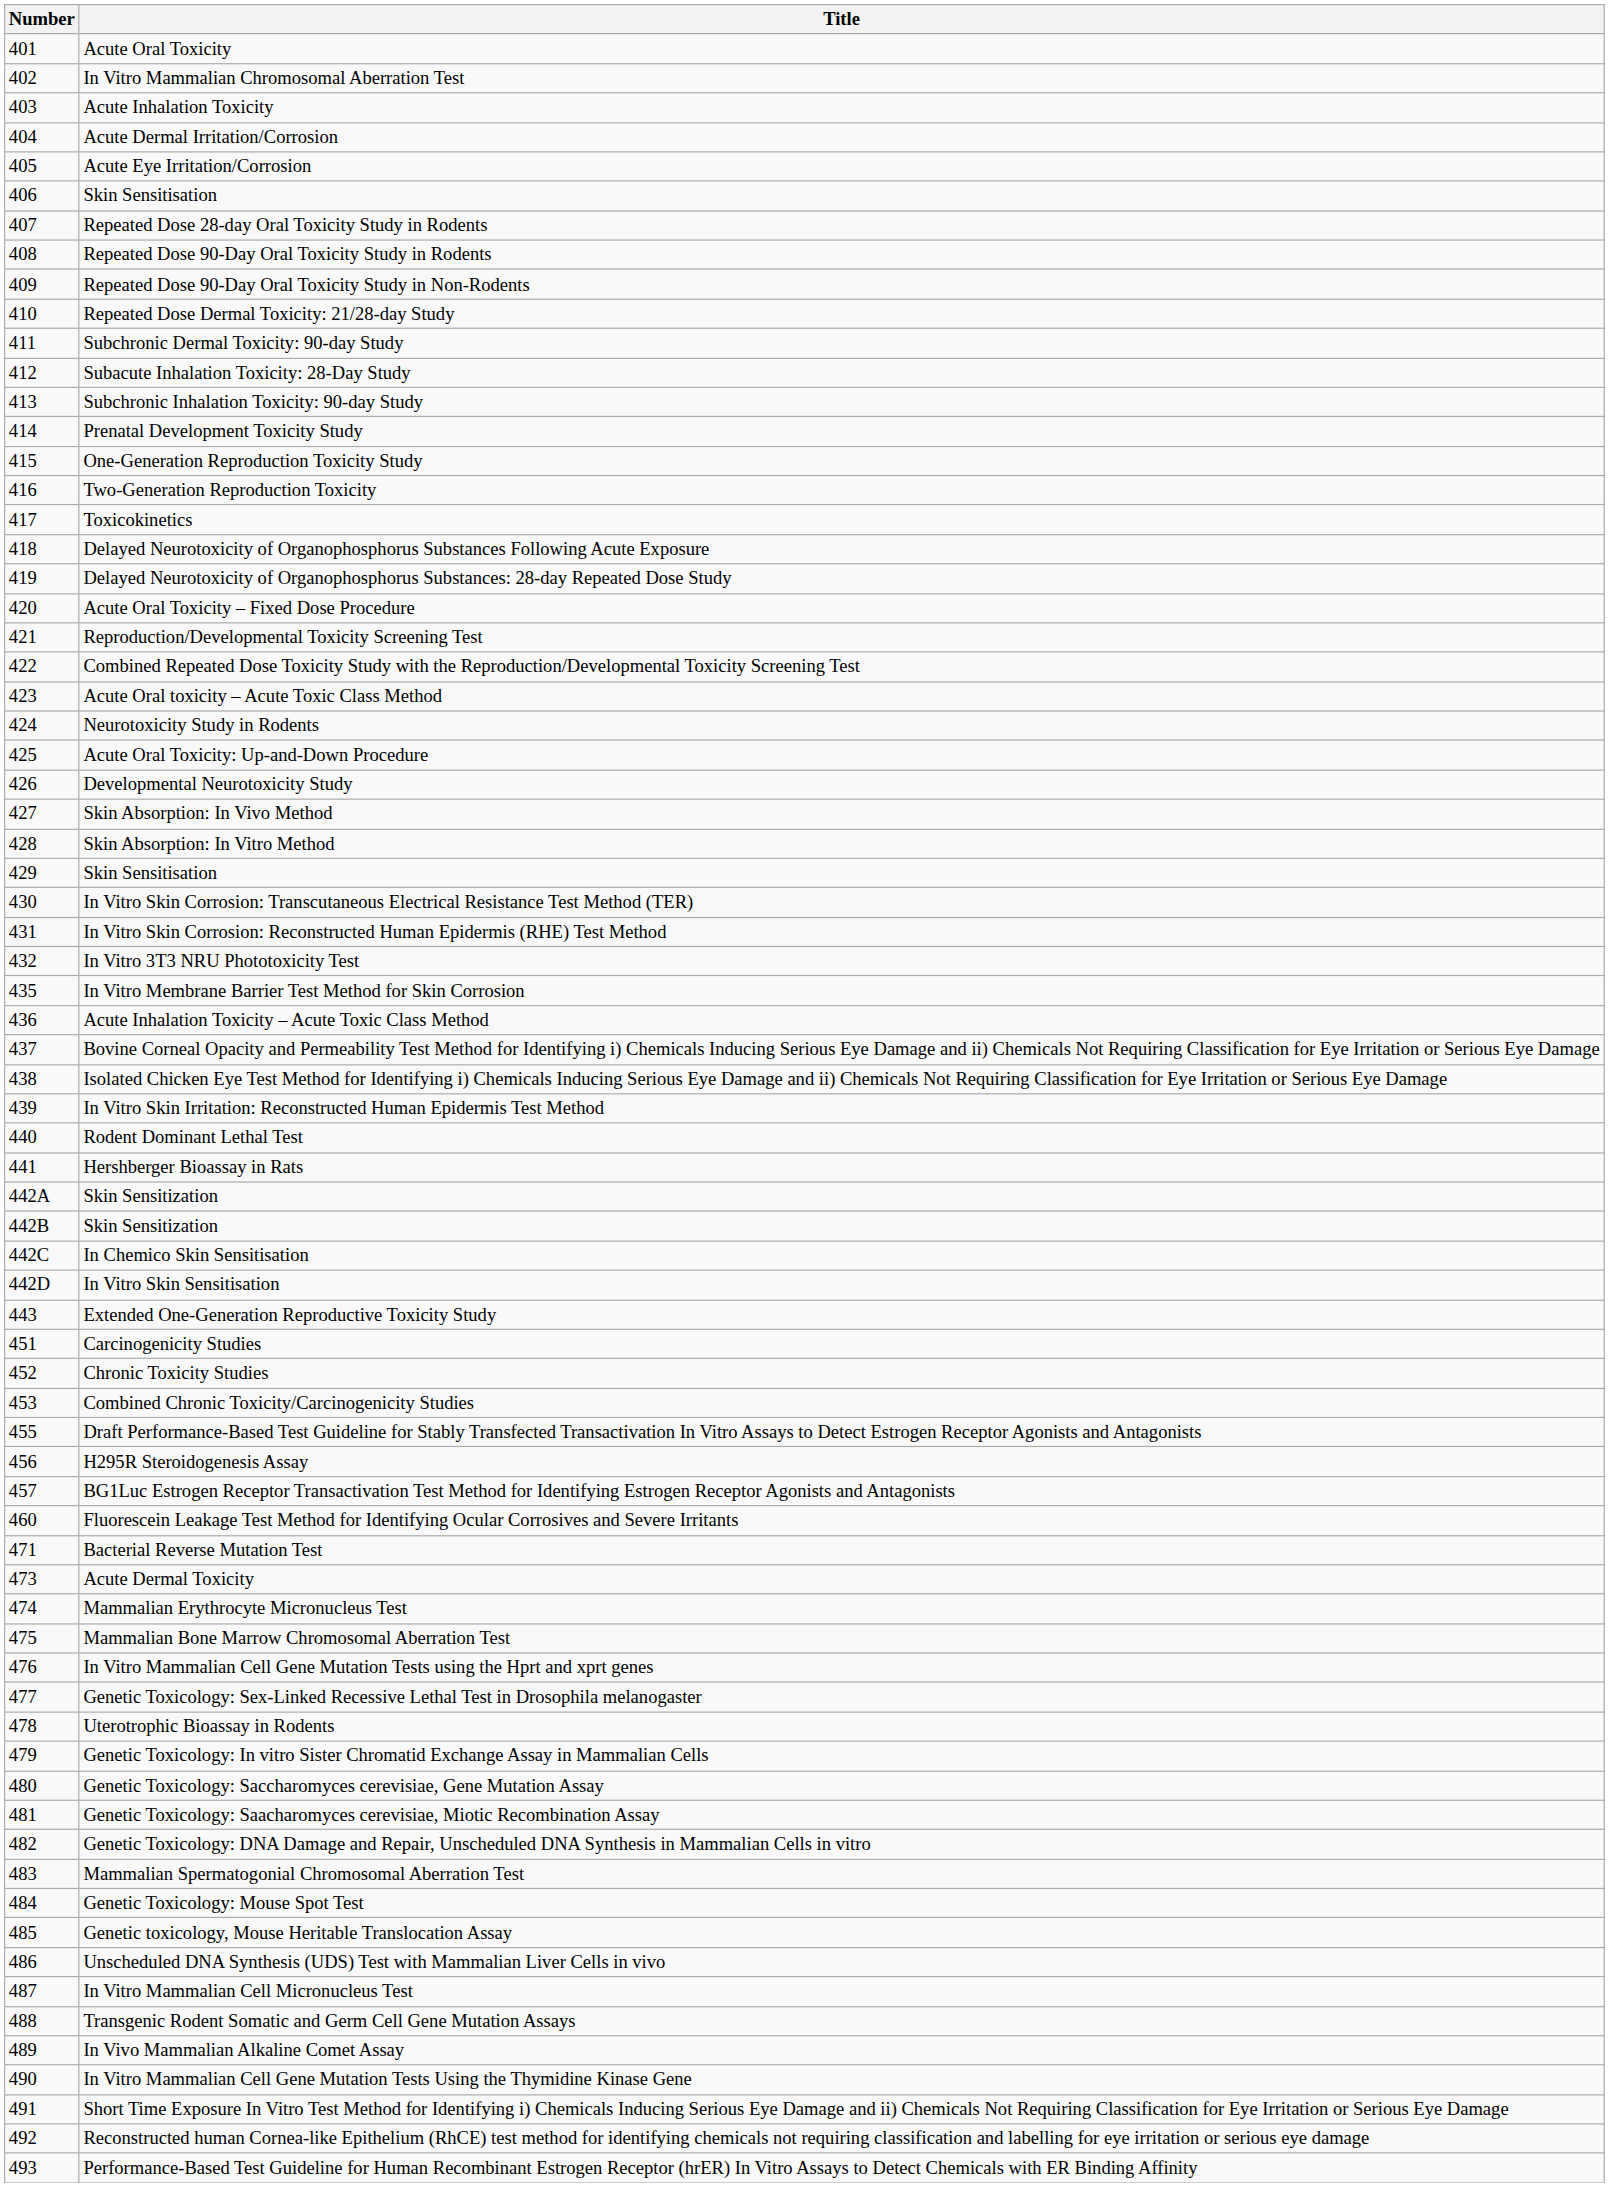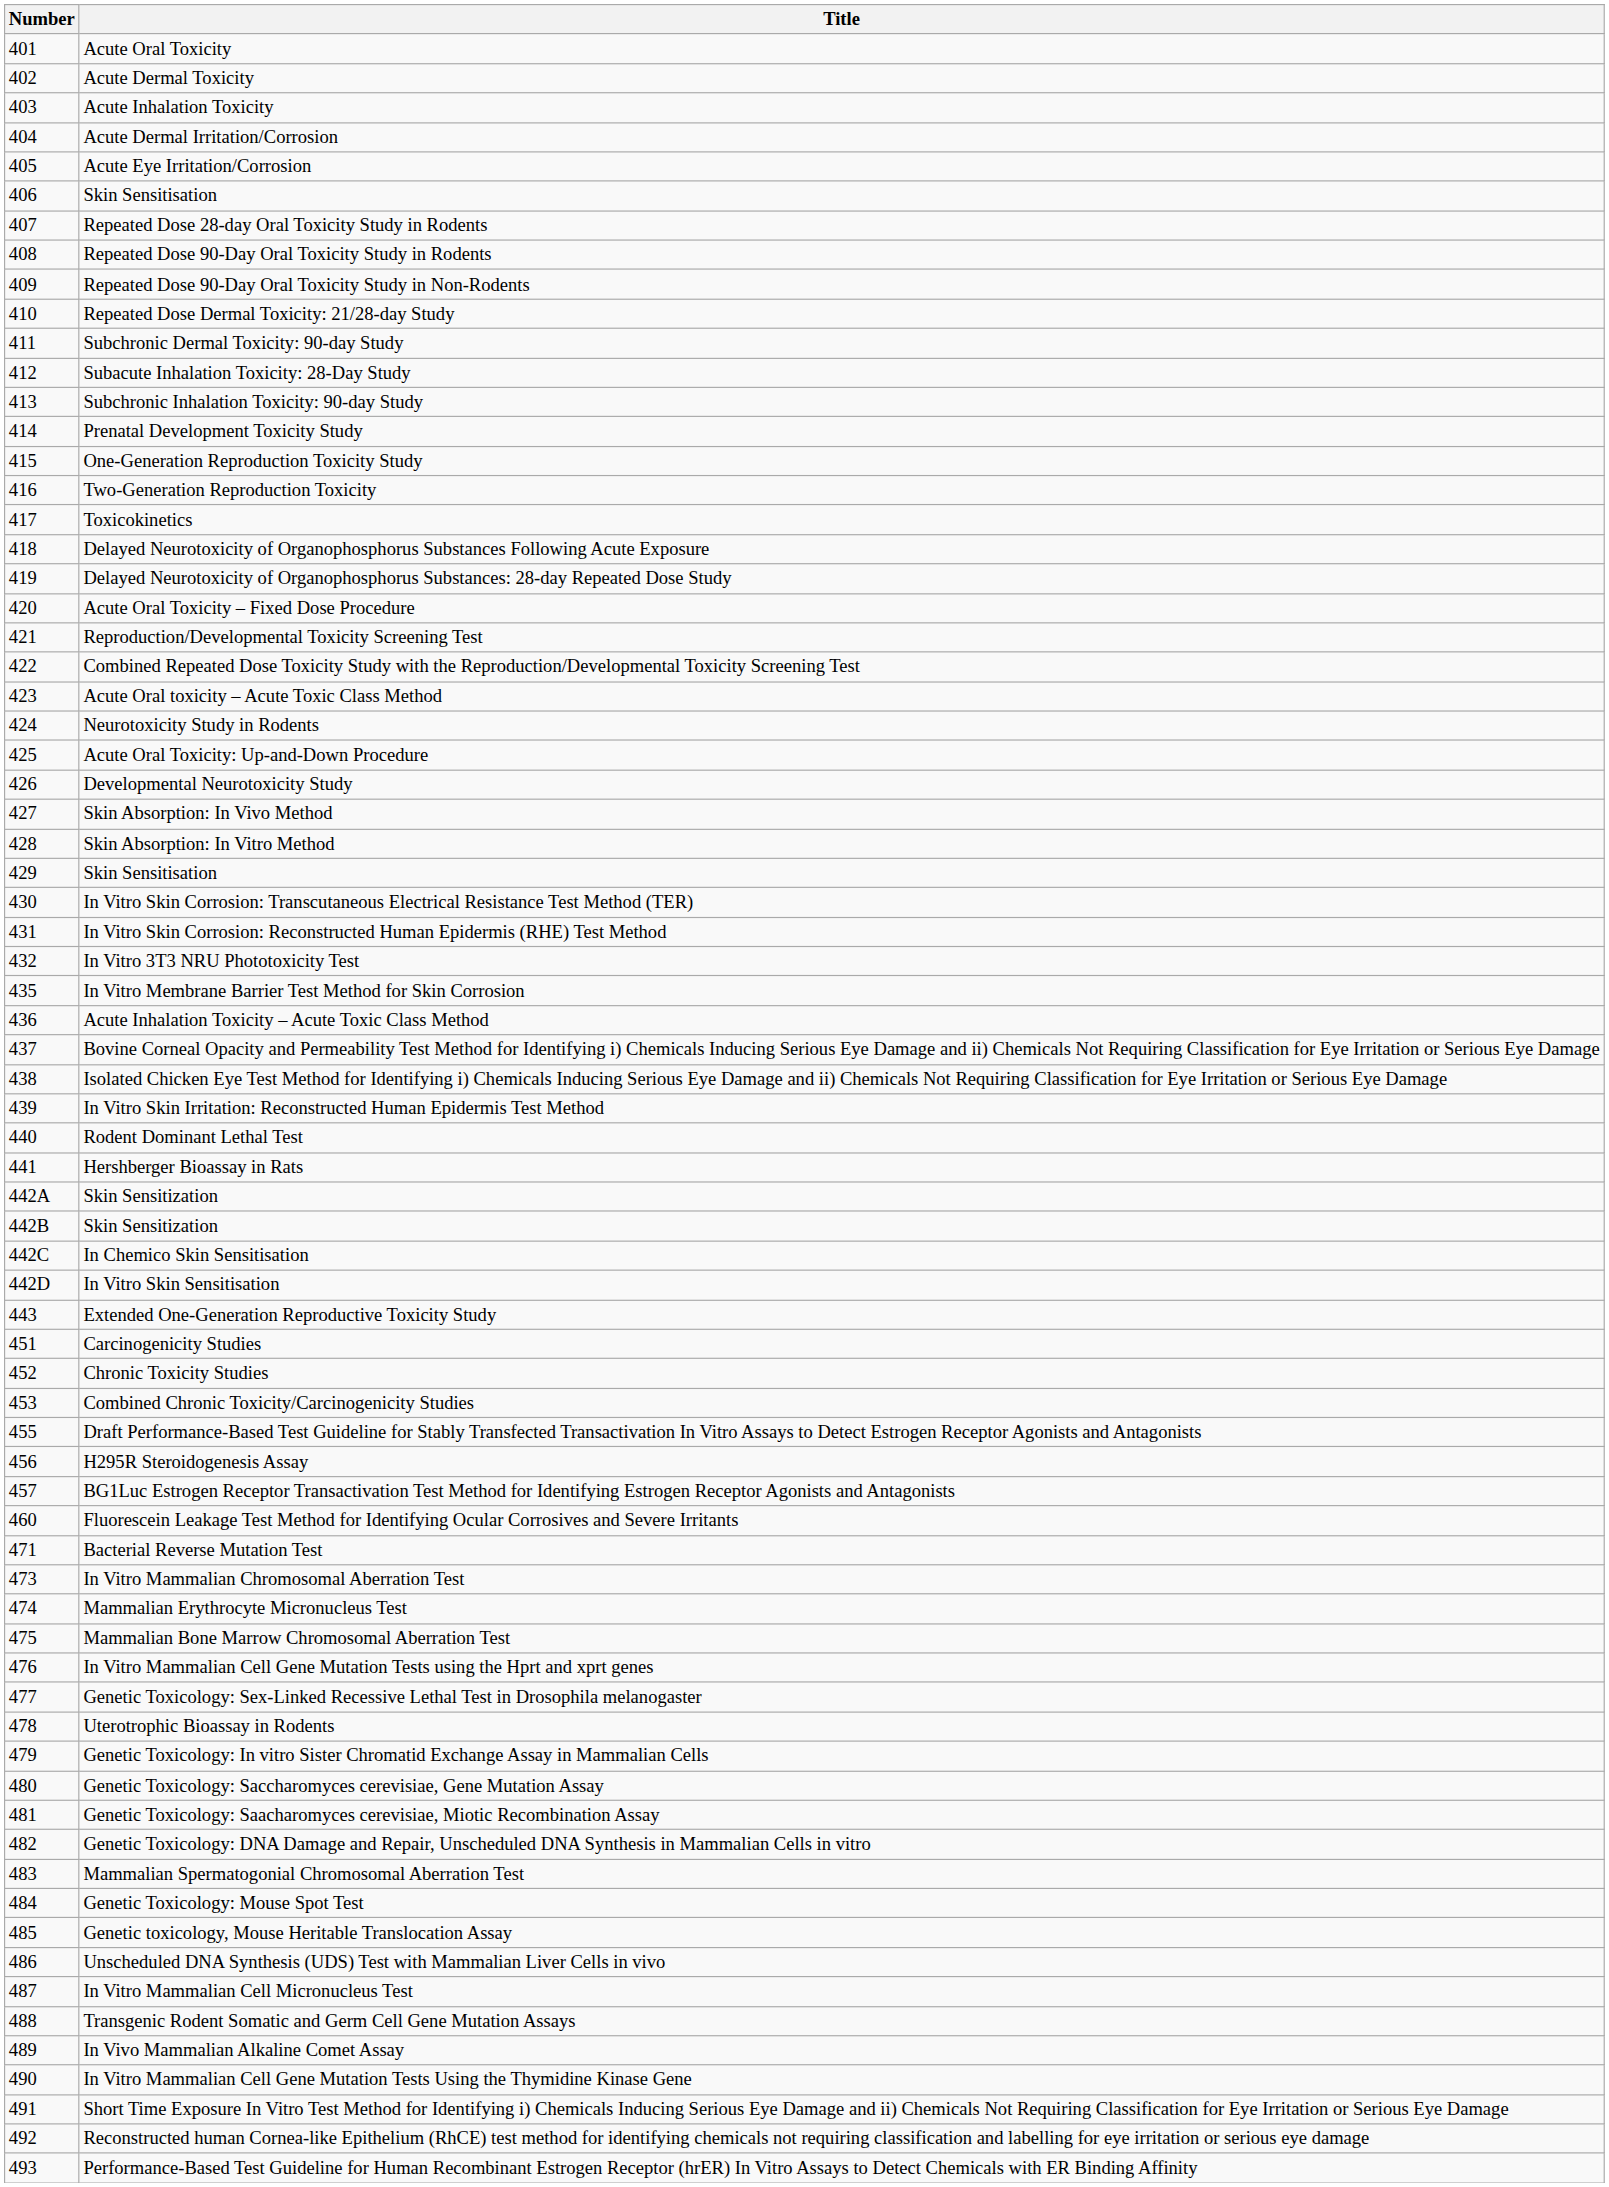(274, 78) In Vitro Mammalian Chromosomal Aberration Test -> (169, 78) Acute Dermal Toxicity
(169, 1579) Acute Dermal Toxicity -> (274, 1579) In Vitro Mammalian Chromosomal Aberration Test
